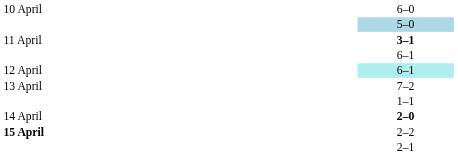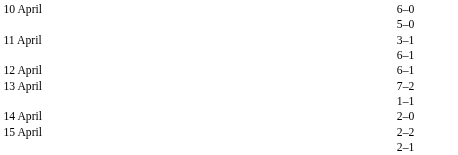(406, 24) lightblue background -> (406, 24) no background
(406, 40) bold -> (406, 40) normal
(406, 70) paleturquoise background -> (406, 70) no background
(406, 116) bold -> (406, 116) normal
(24, 131) bold -> (23, 131) normal
